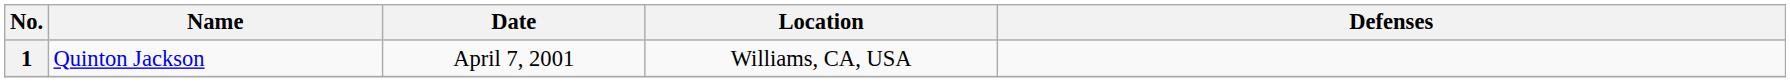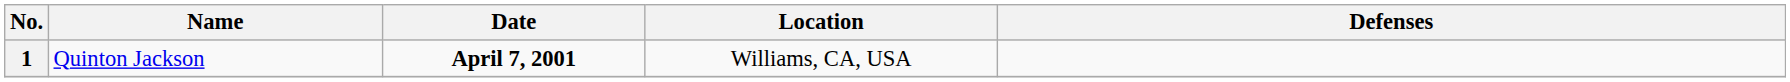(514, 58) normal -> (514, 58) bold
